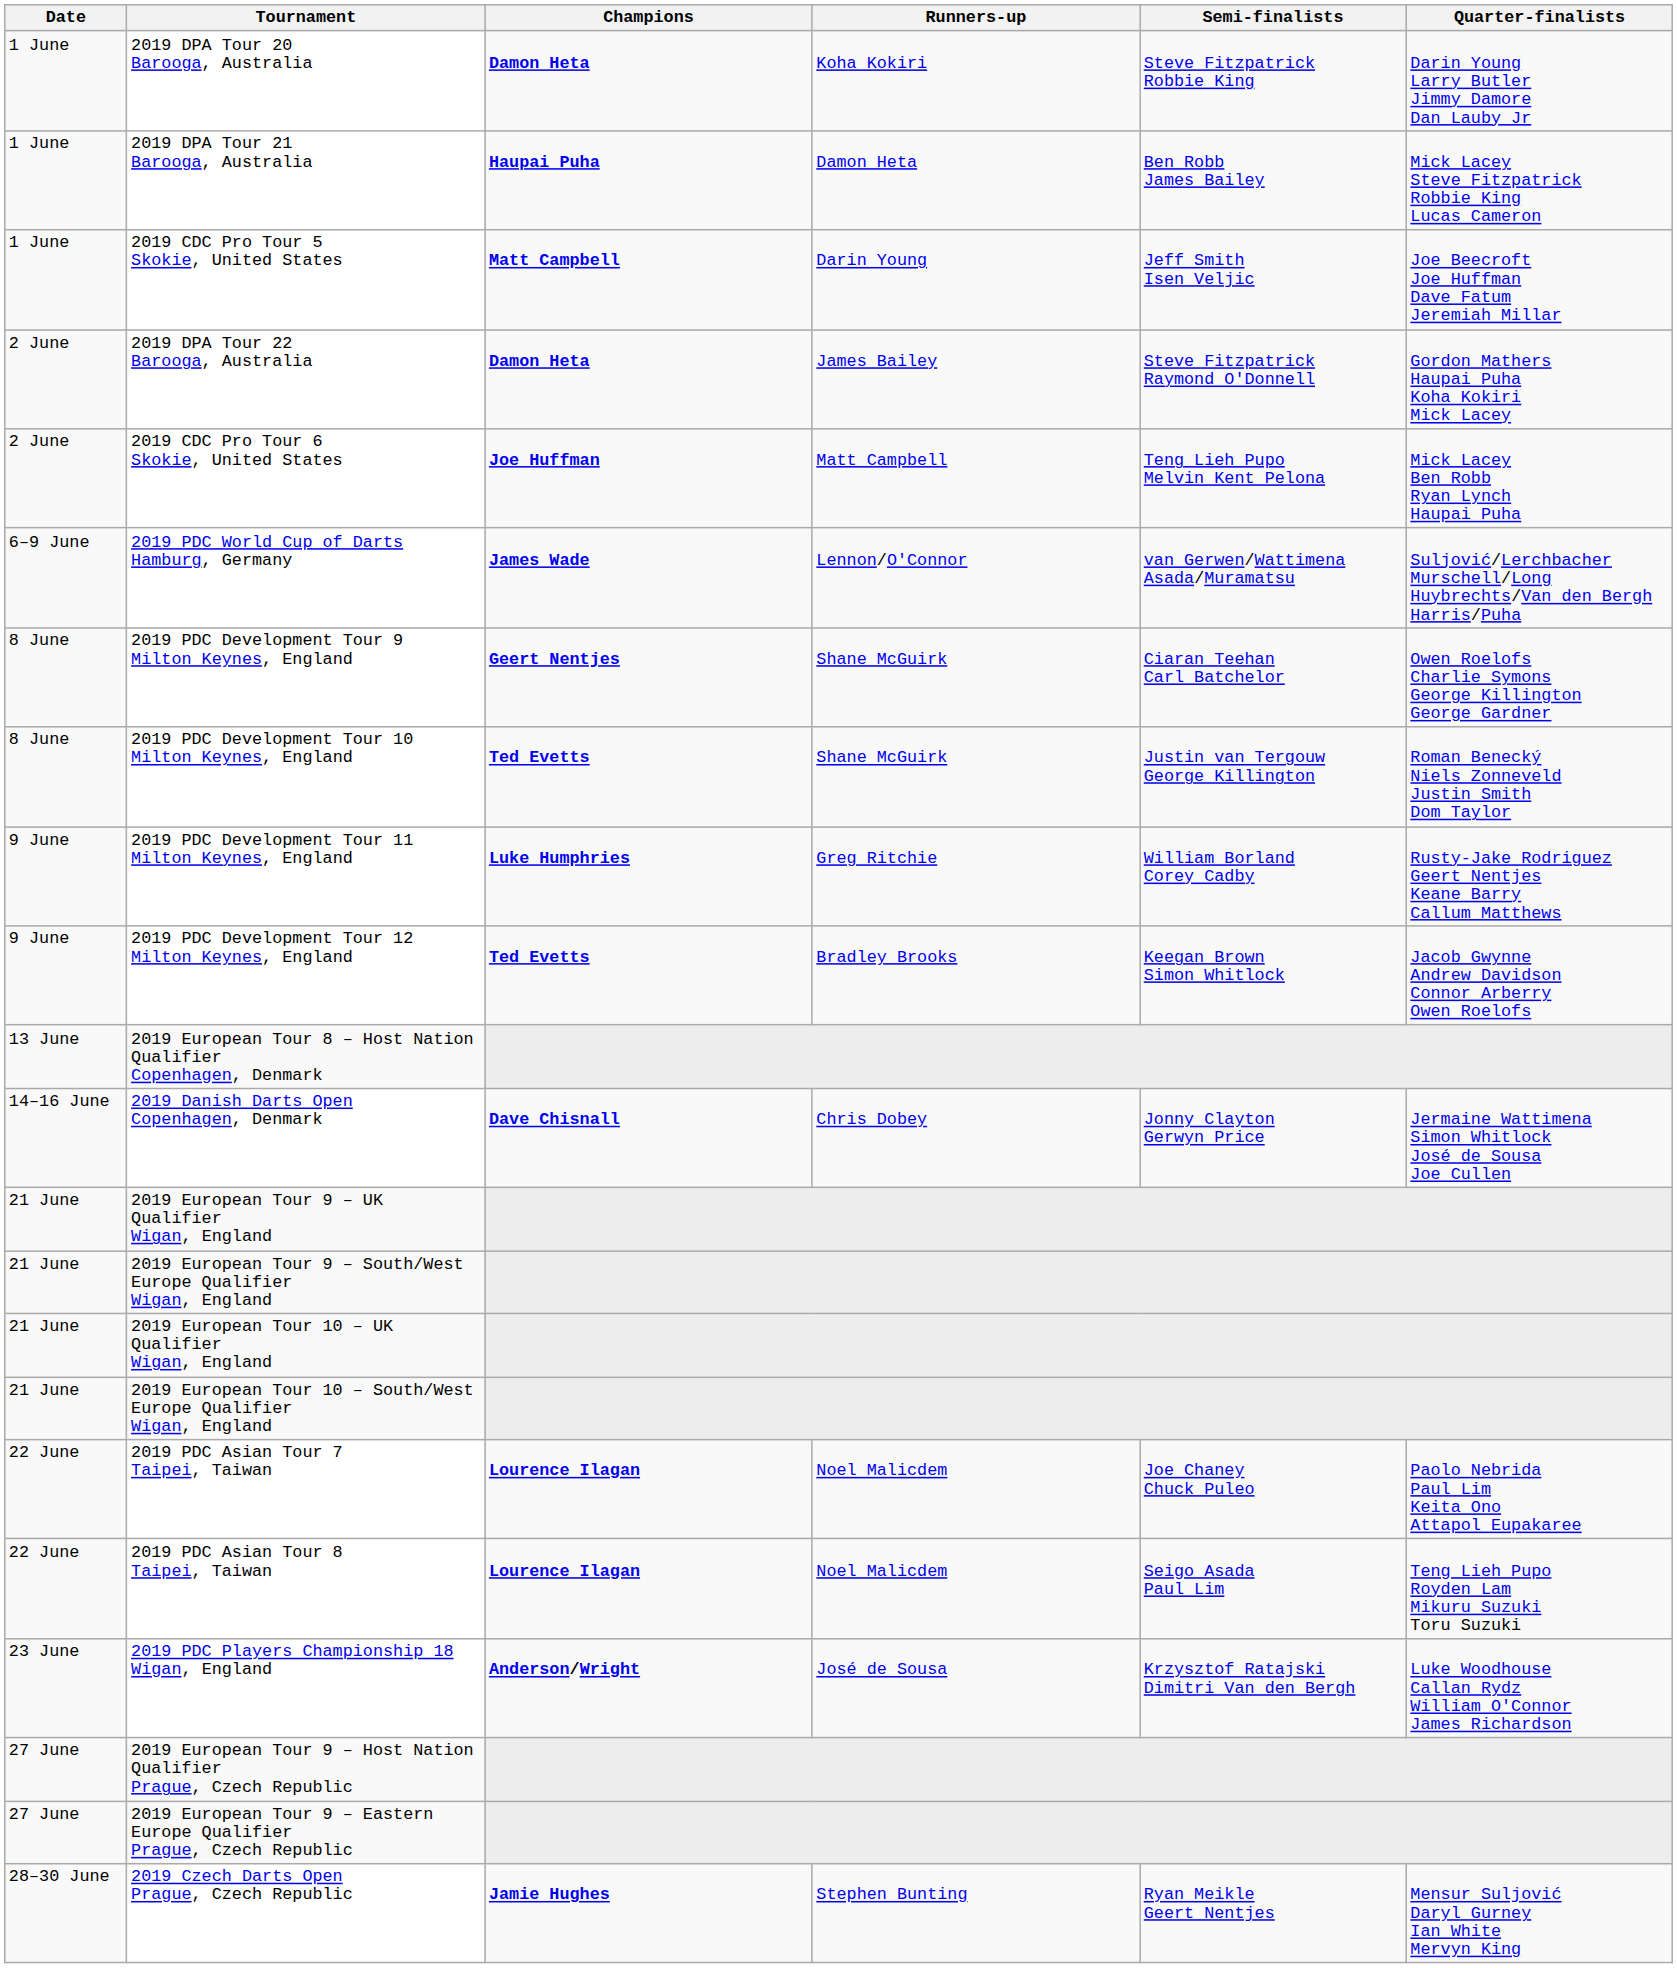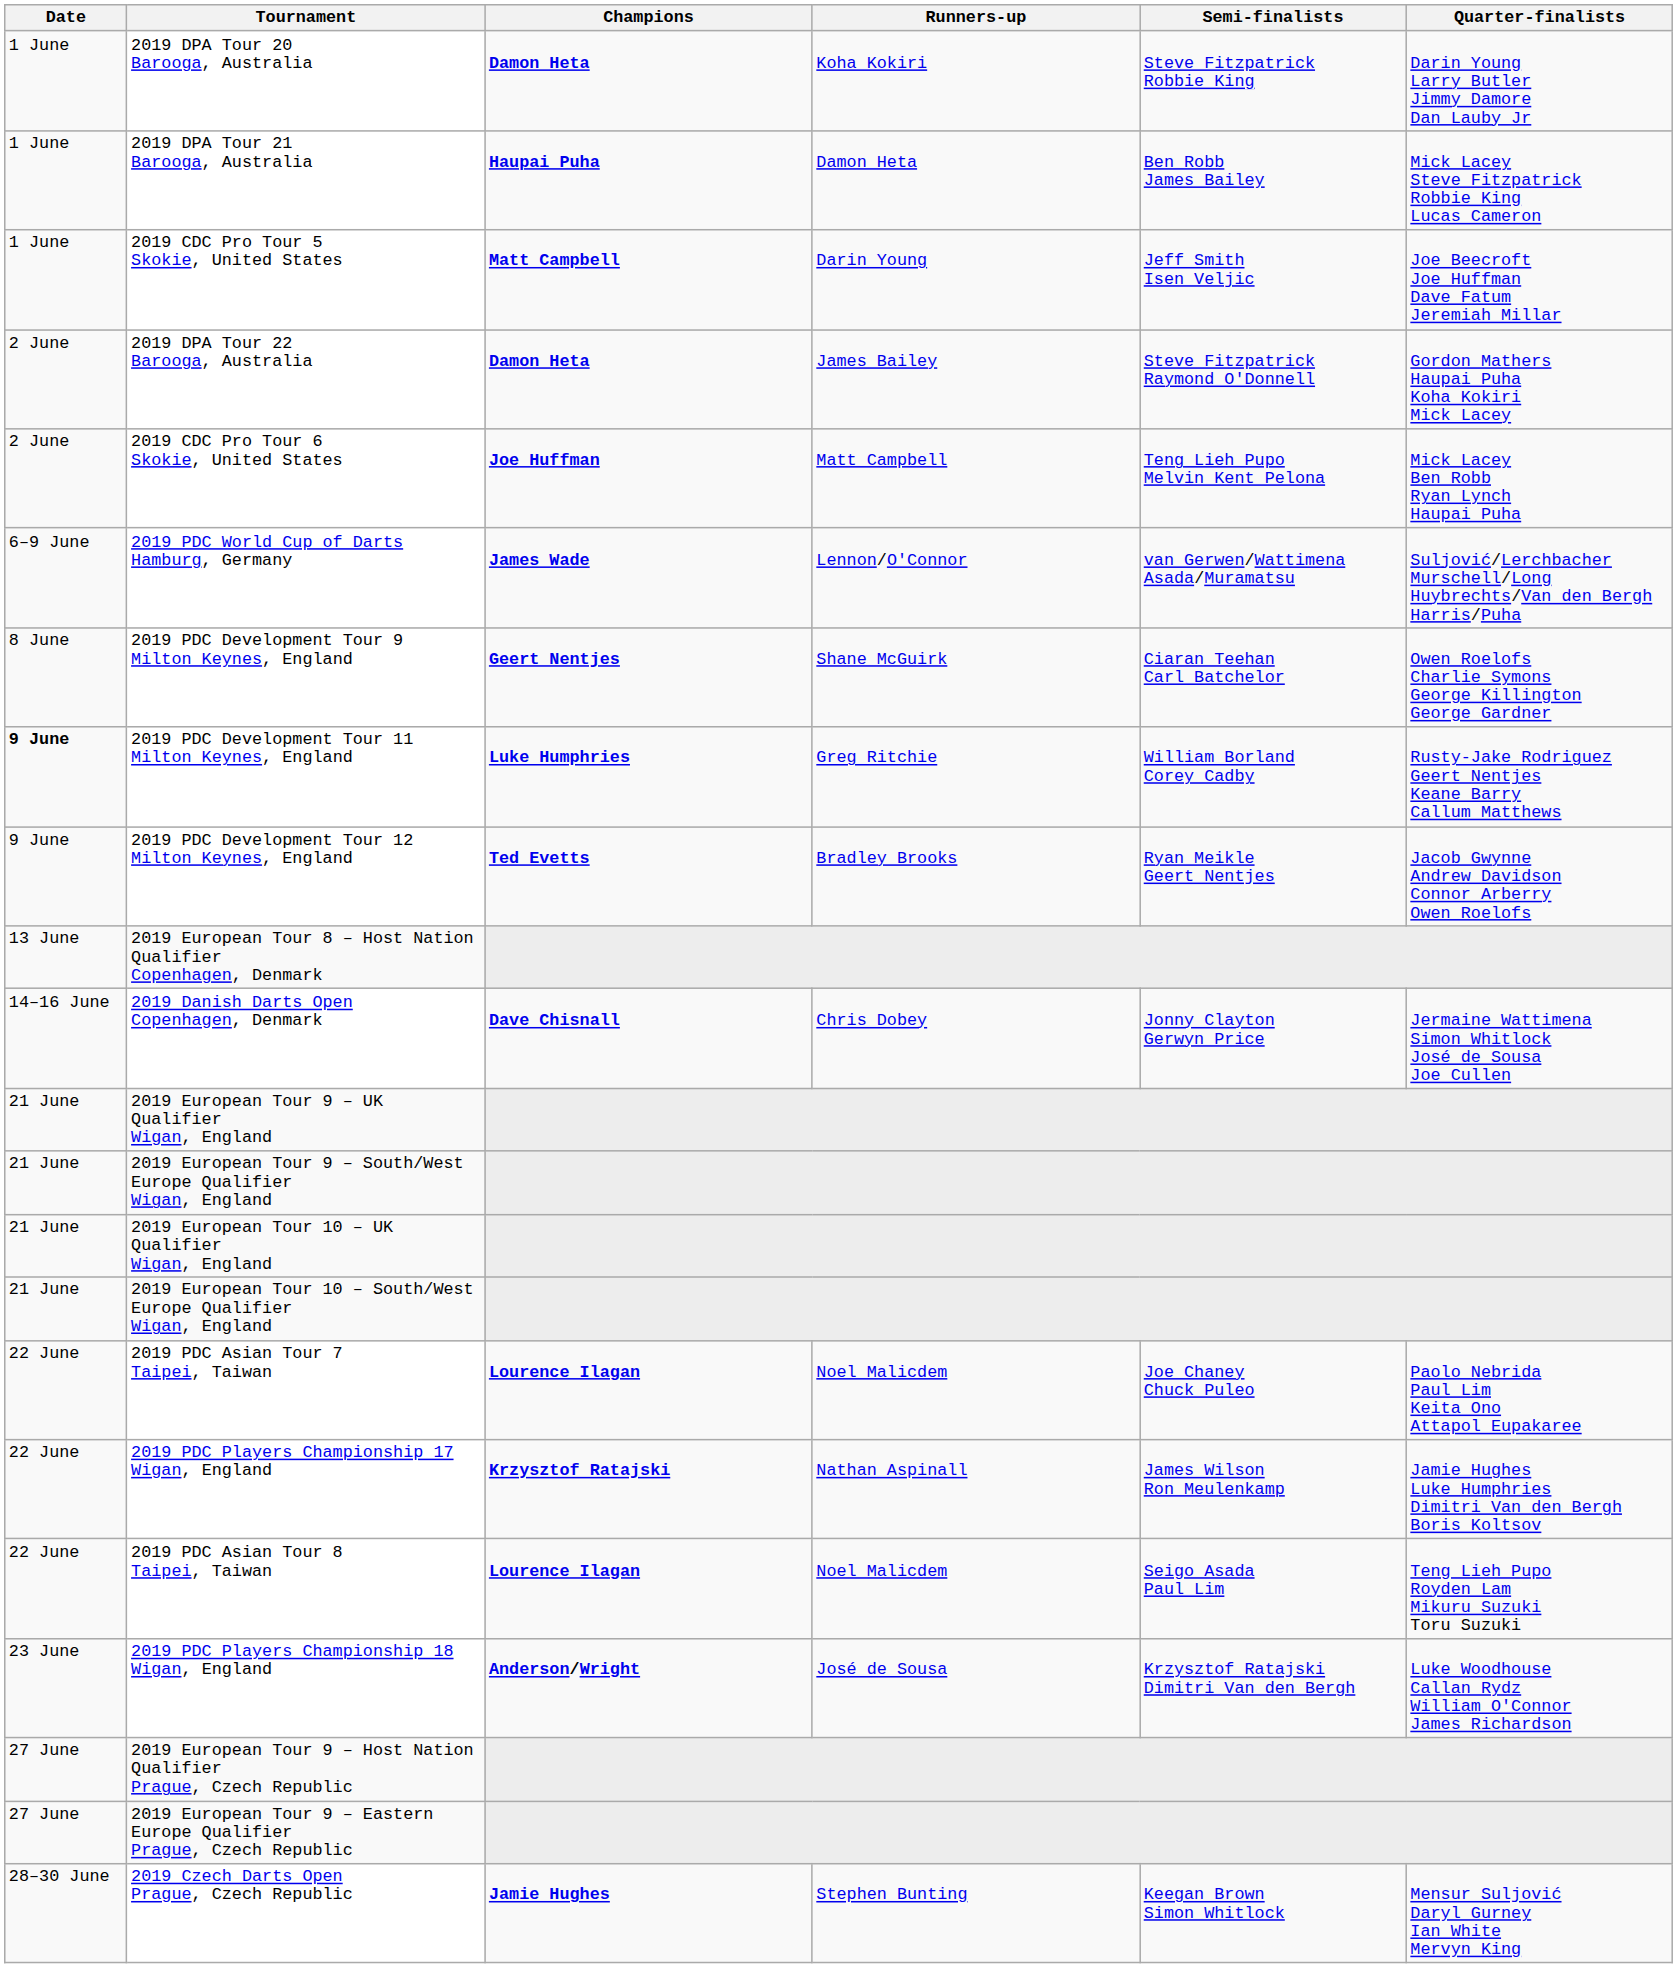- row: (272, 750)
(39, 840) normal -> (39, 740) bold
(1214, 967) Keegan Brown Simon Whitlock -> (1209, 867) Ryan Meikle Geert Nentjes
+ row: (292, 1462)
(1209, 1904) Ryan Meikle Geert Nentjes -> (1214, 1904) Keegan Brown Simon Whitlock
